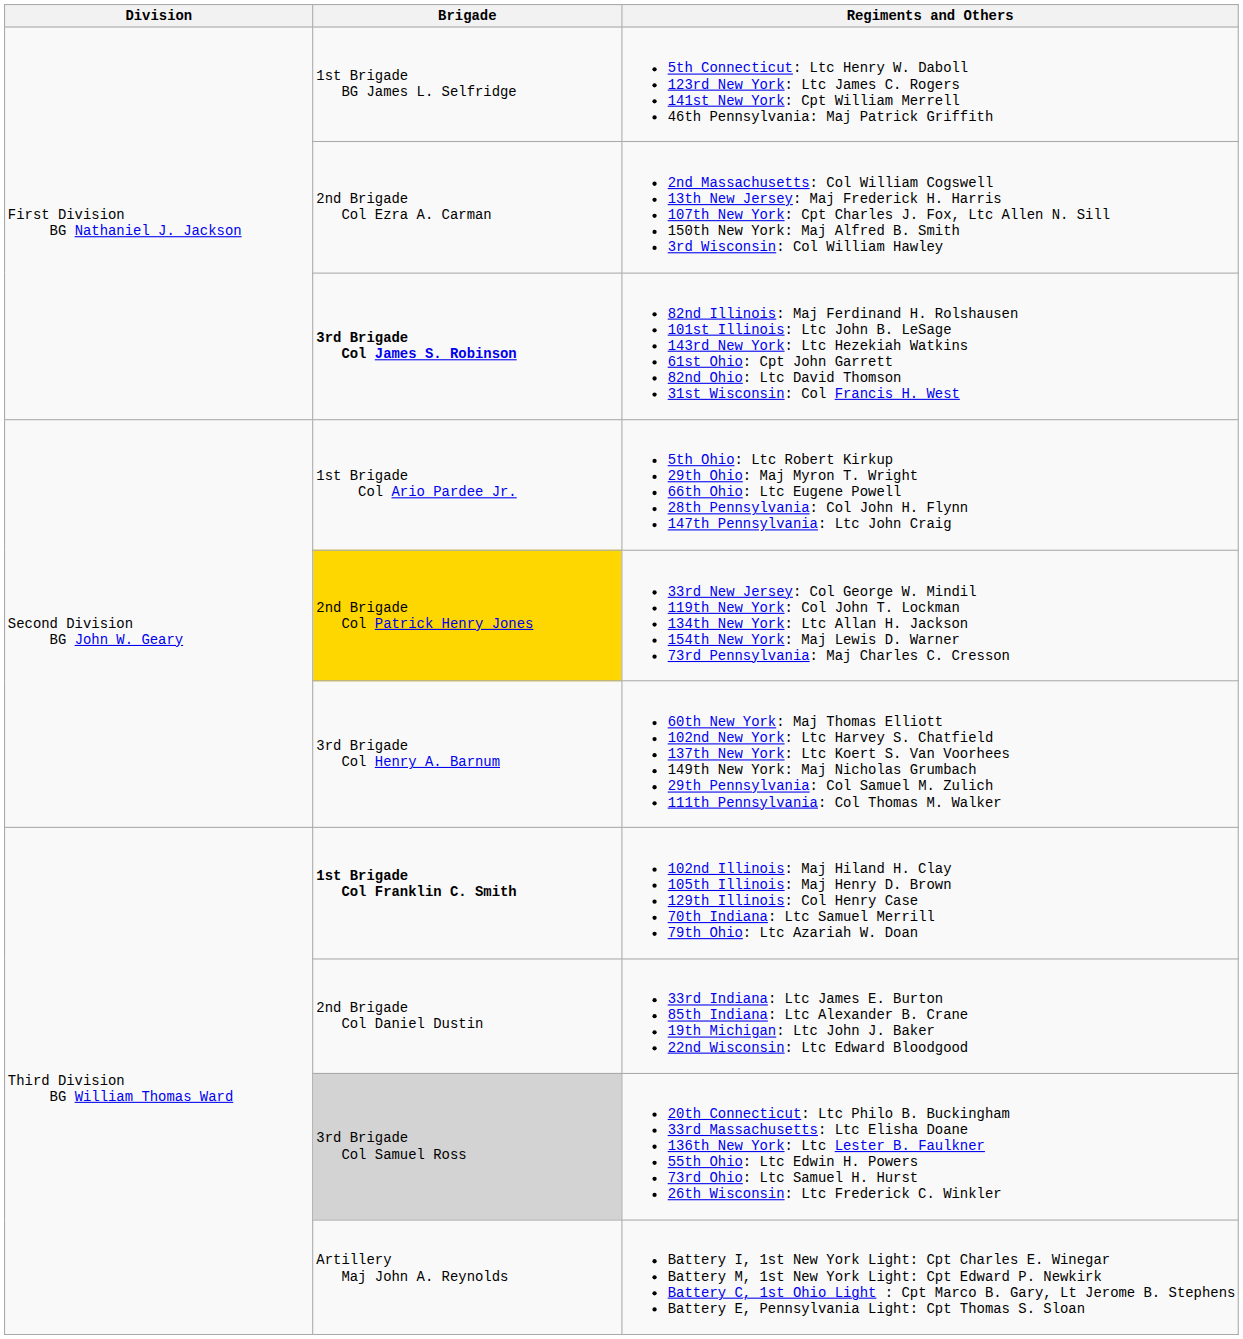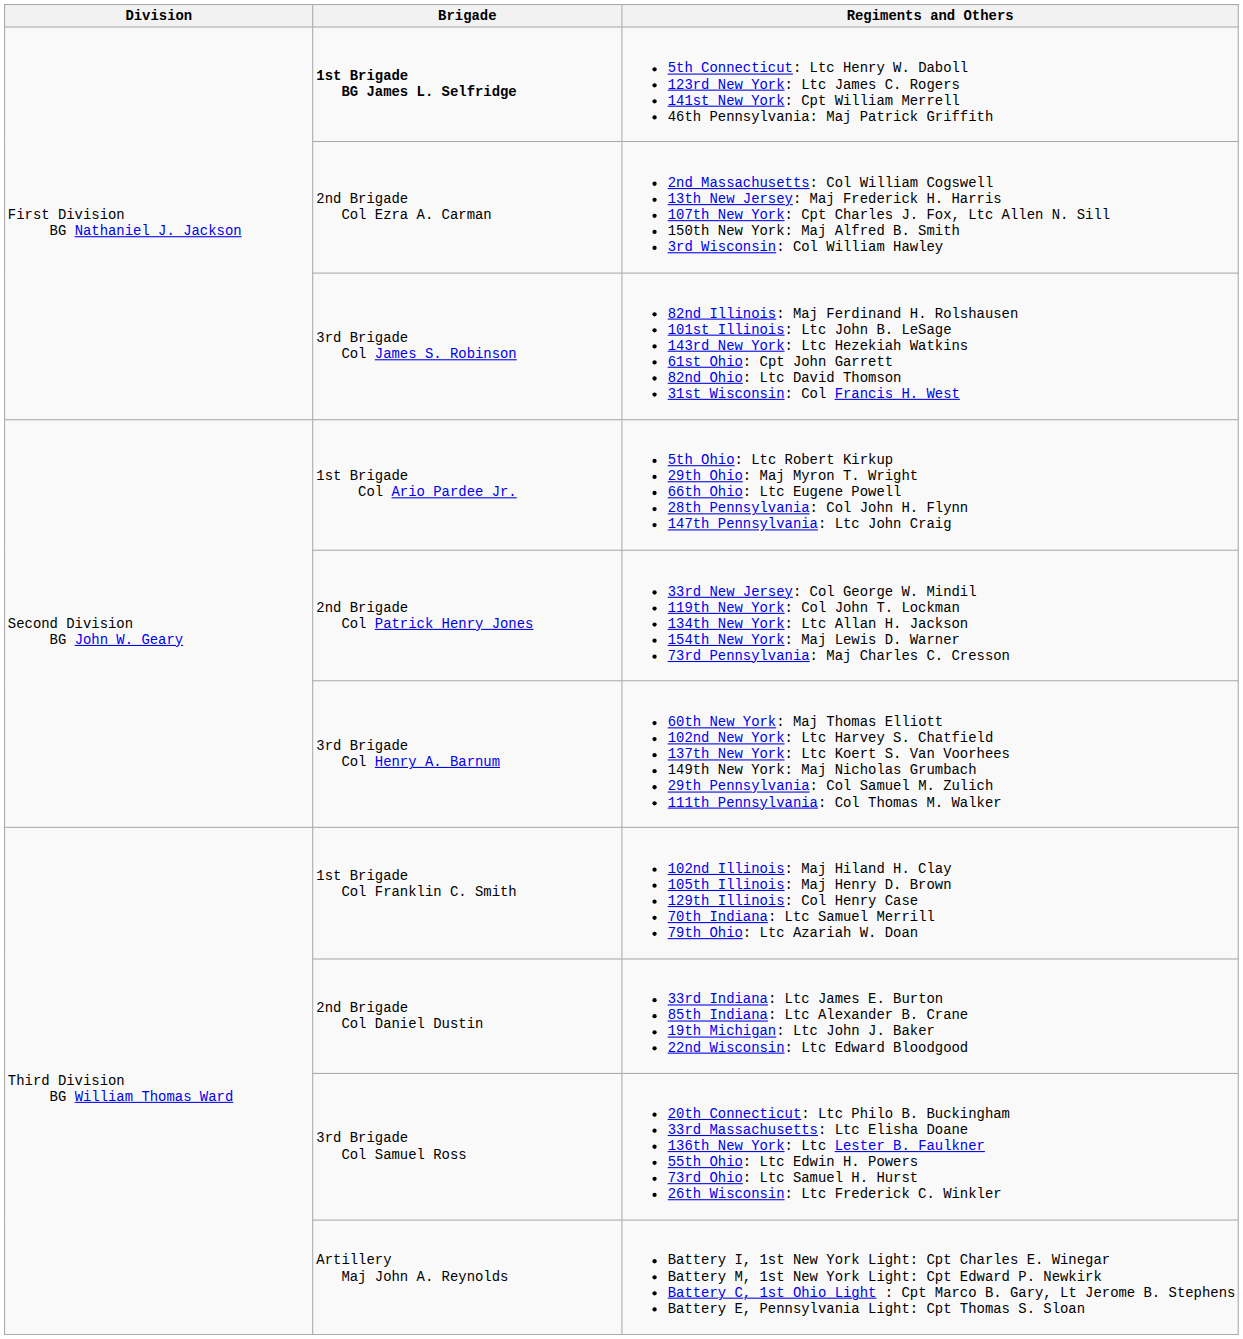(417, 85) normal -> (417, 85) bold
(417, 346) bold -> (417, 346) normal
(425, 616) gold background -> (425, 616) no background
(417, 893) bold -> (417, 893) normal
(392, 1147) lightgrey background -> (392, 1147) no background
